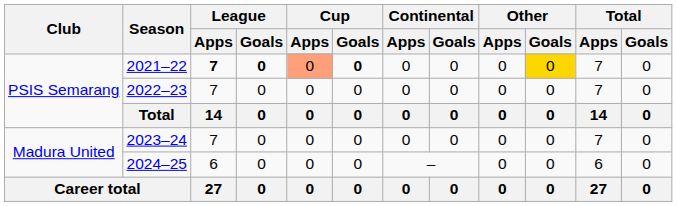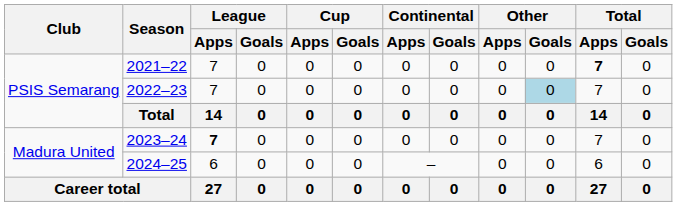(213, 66) bold -> (213, 66) normal
(262, 66) bold -> (262, 66) normal
(310, 66) lightsalmon background -> (310, 66) no background
(358, 66) bold -> (358, 66) normal
(550, 66) gold background -> (550, 66) no background
(598, 66) normal -> (598, 66) bold
(550, 90) no background -> (550, 90) lightblue background
(213, 139) normal -> (213, 139) bold
